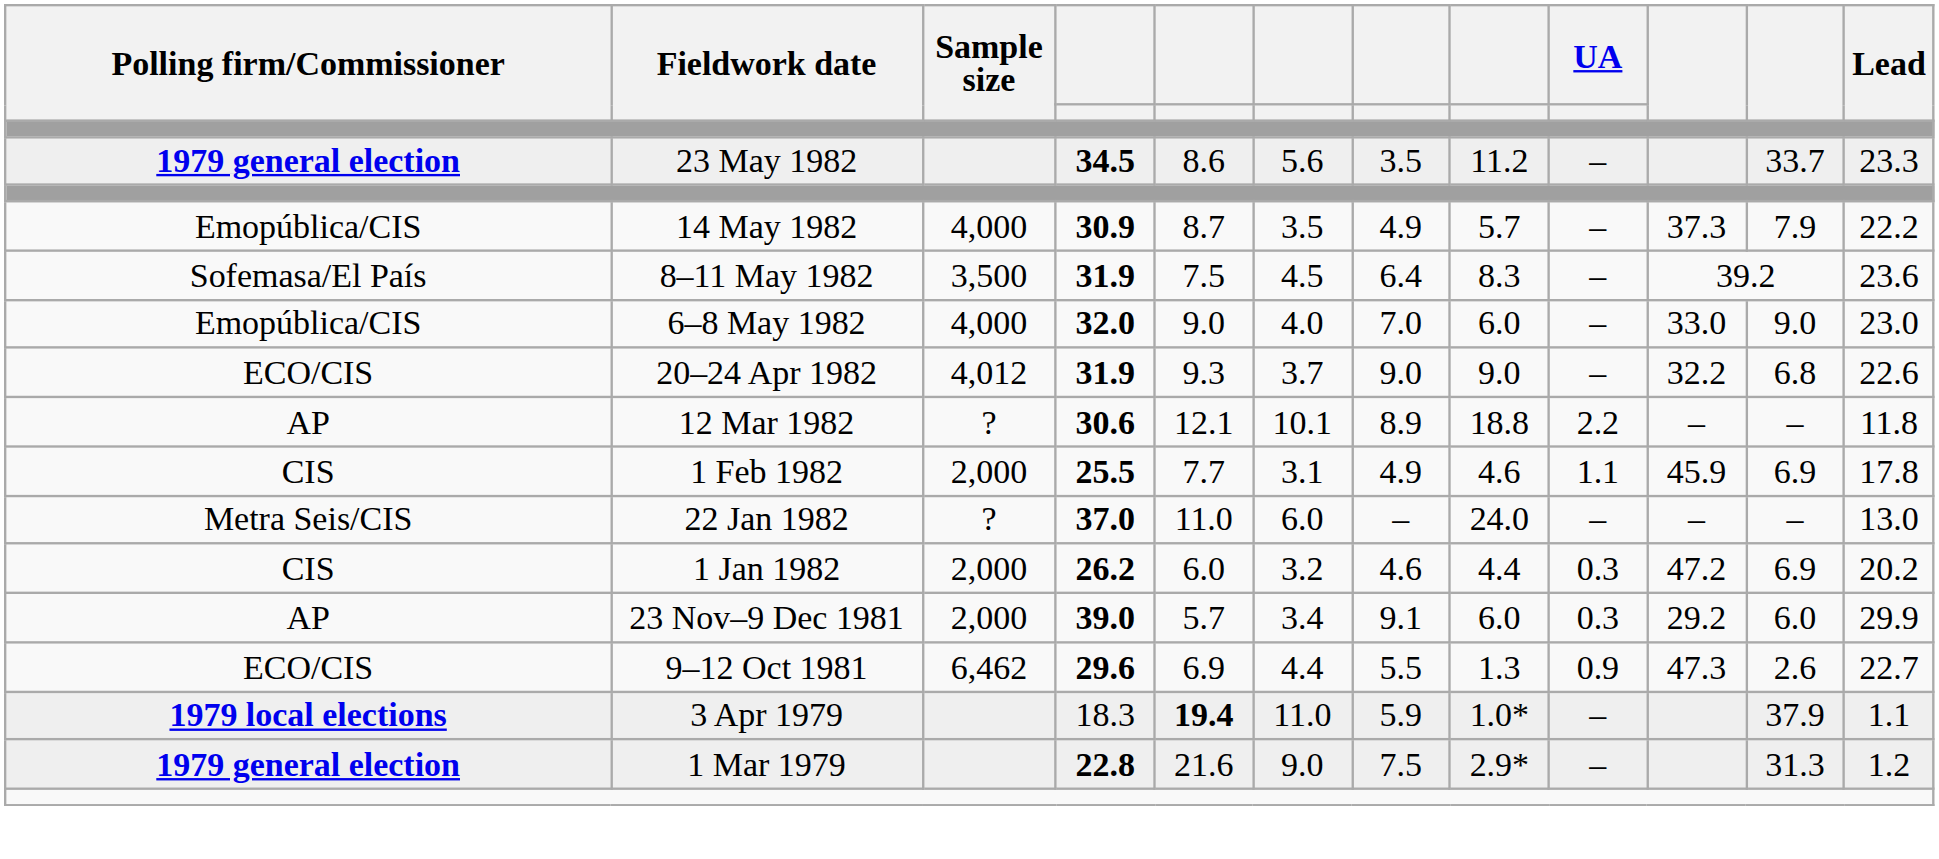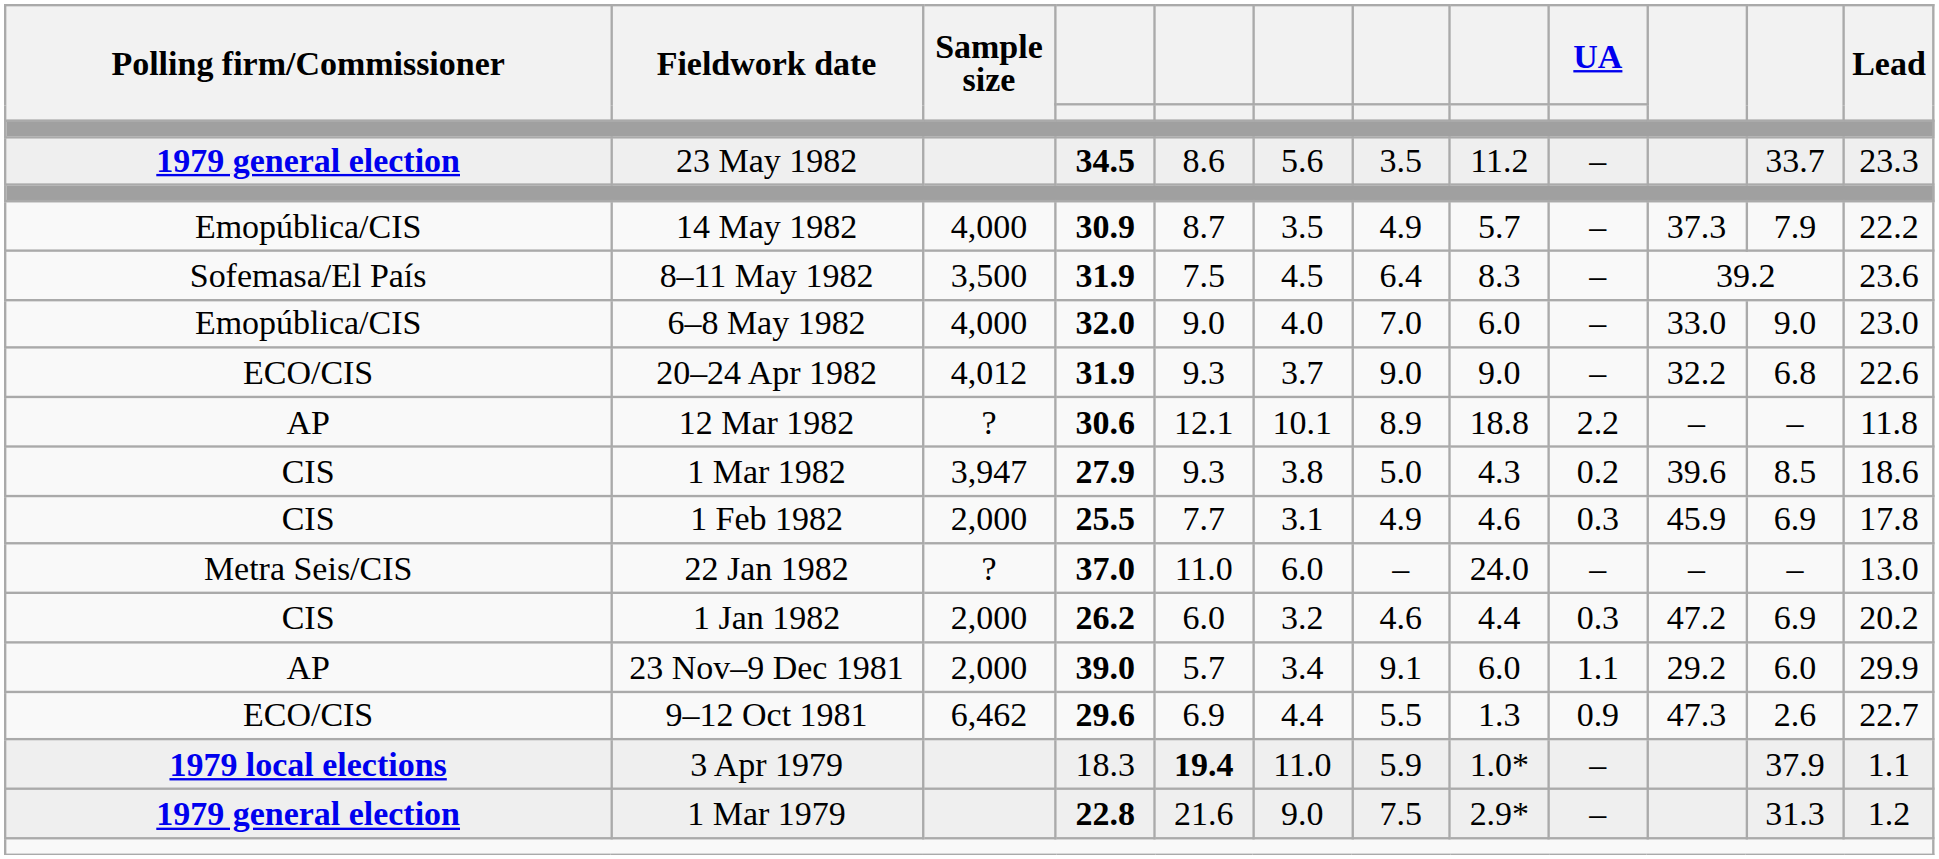+ row: (767, 471)
(1598, 471) 1.1 -> (1598, 520) 0.3
(1598, 618) 0.3 -> (1598, 667) 1.1
